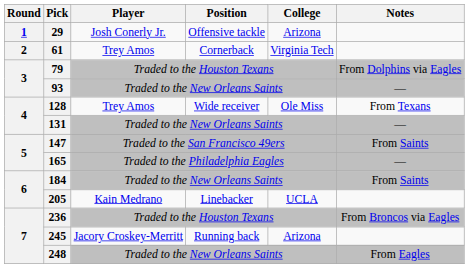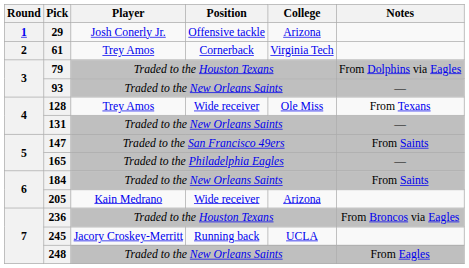(227, 198) Linebacker -> (227, 198) Wide receiver
(302, 198) UCLA -> (302, 198) Arizona
(302, 236) Arizona -> (302, 236) UCLA
